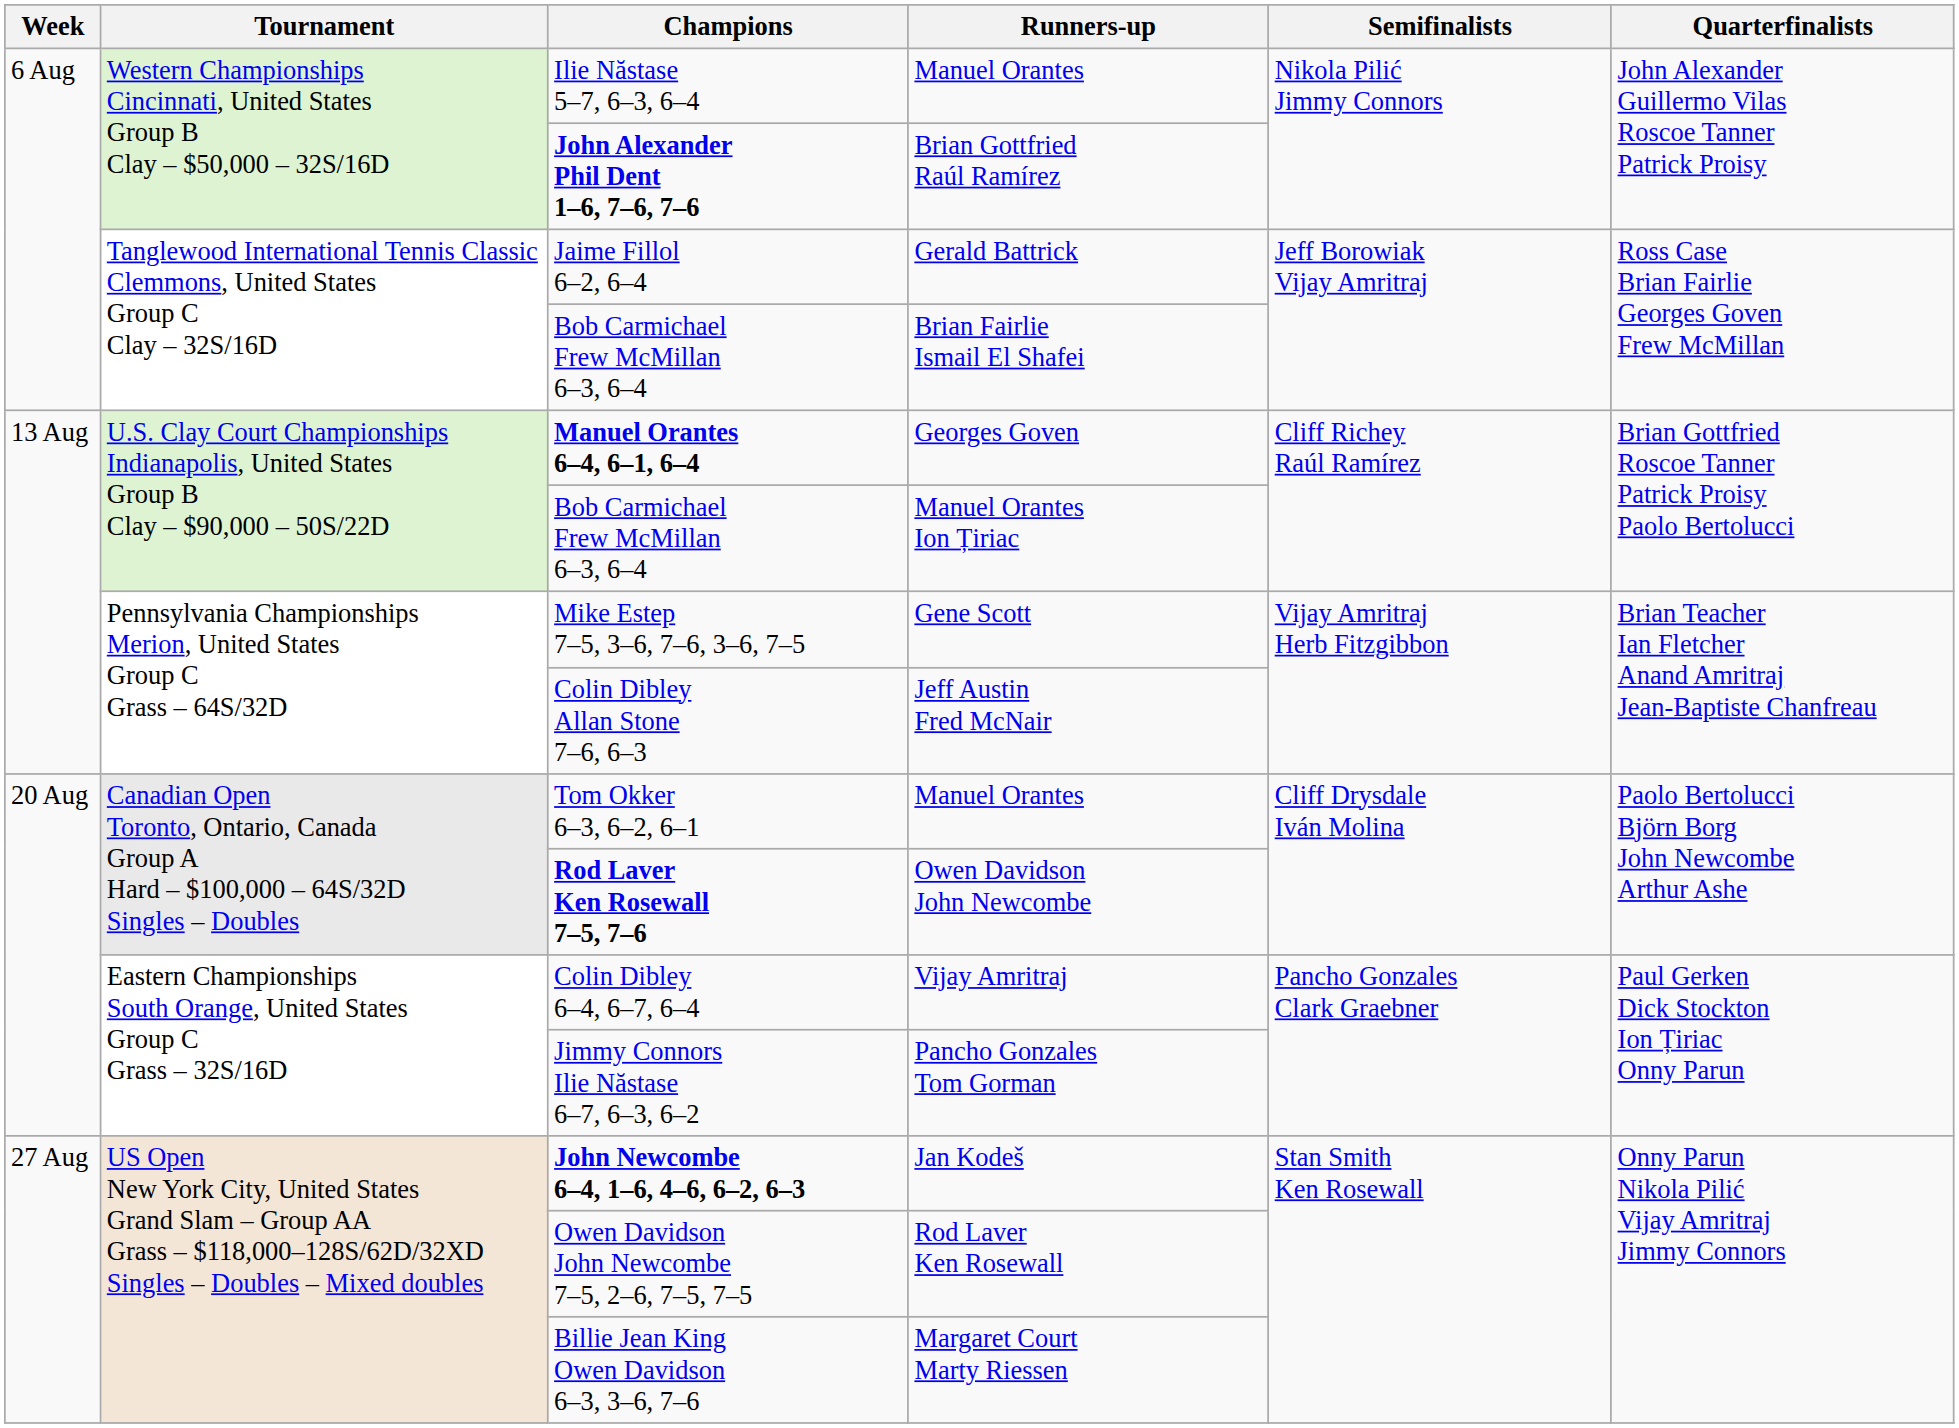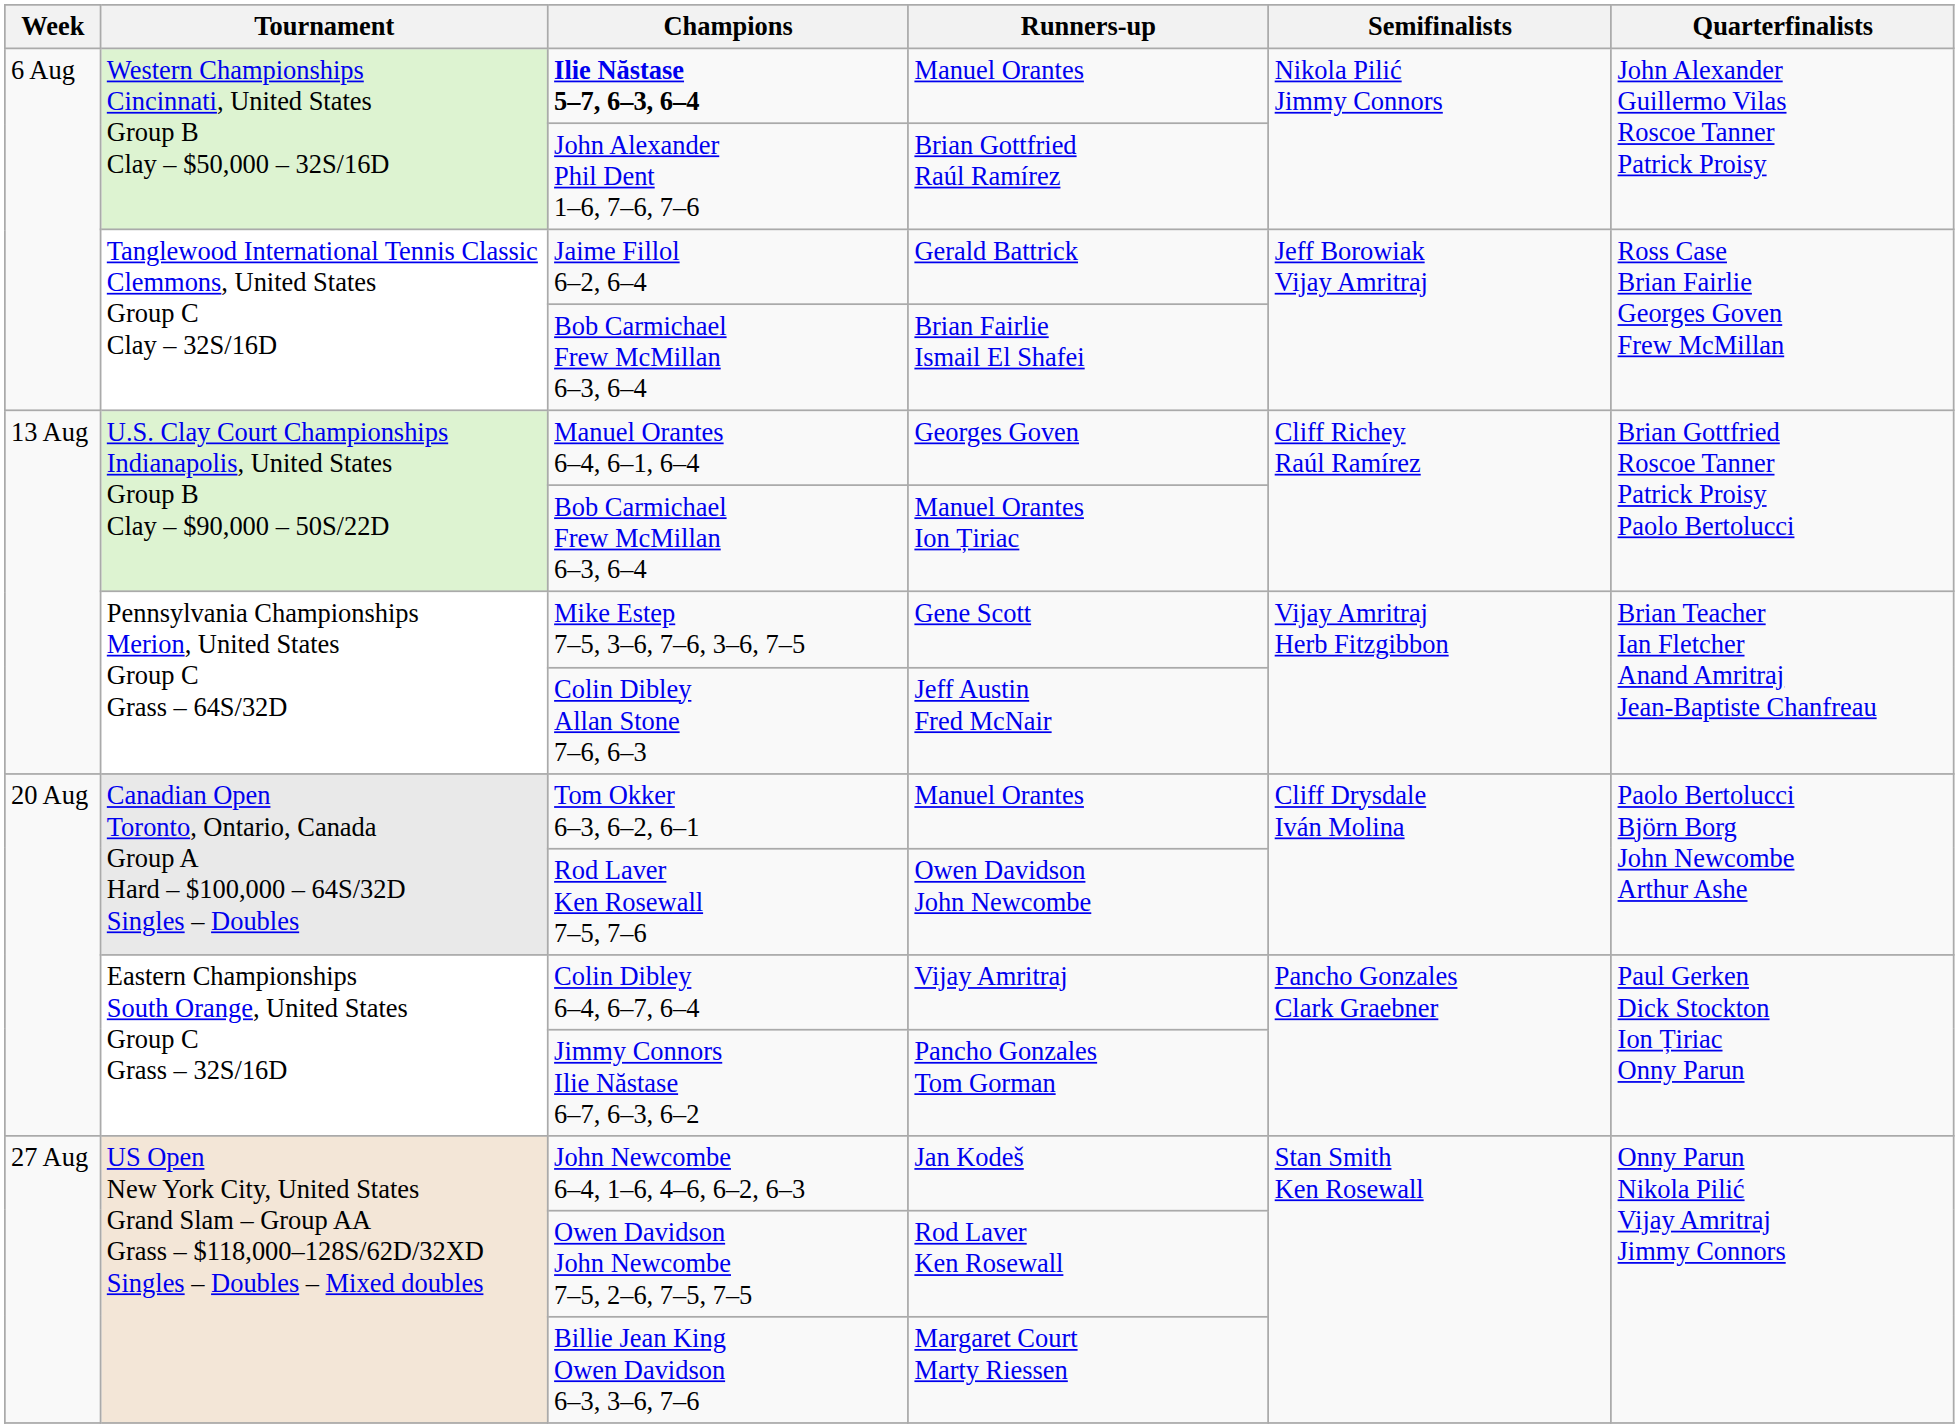(627, 85) normal -> (627, 85) bold
(643, 176) bold -> (637, 176) normal
(646, 448) bold -> (639, 448) normal
(632, 901) bold -> (629, 901) normal
(680, 1172) bold -> (680, 1172) normal
